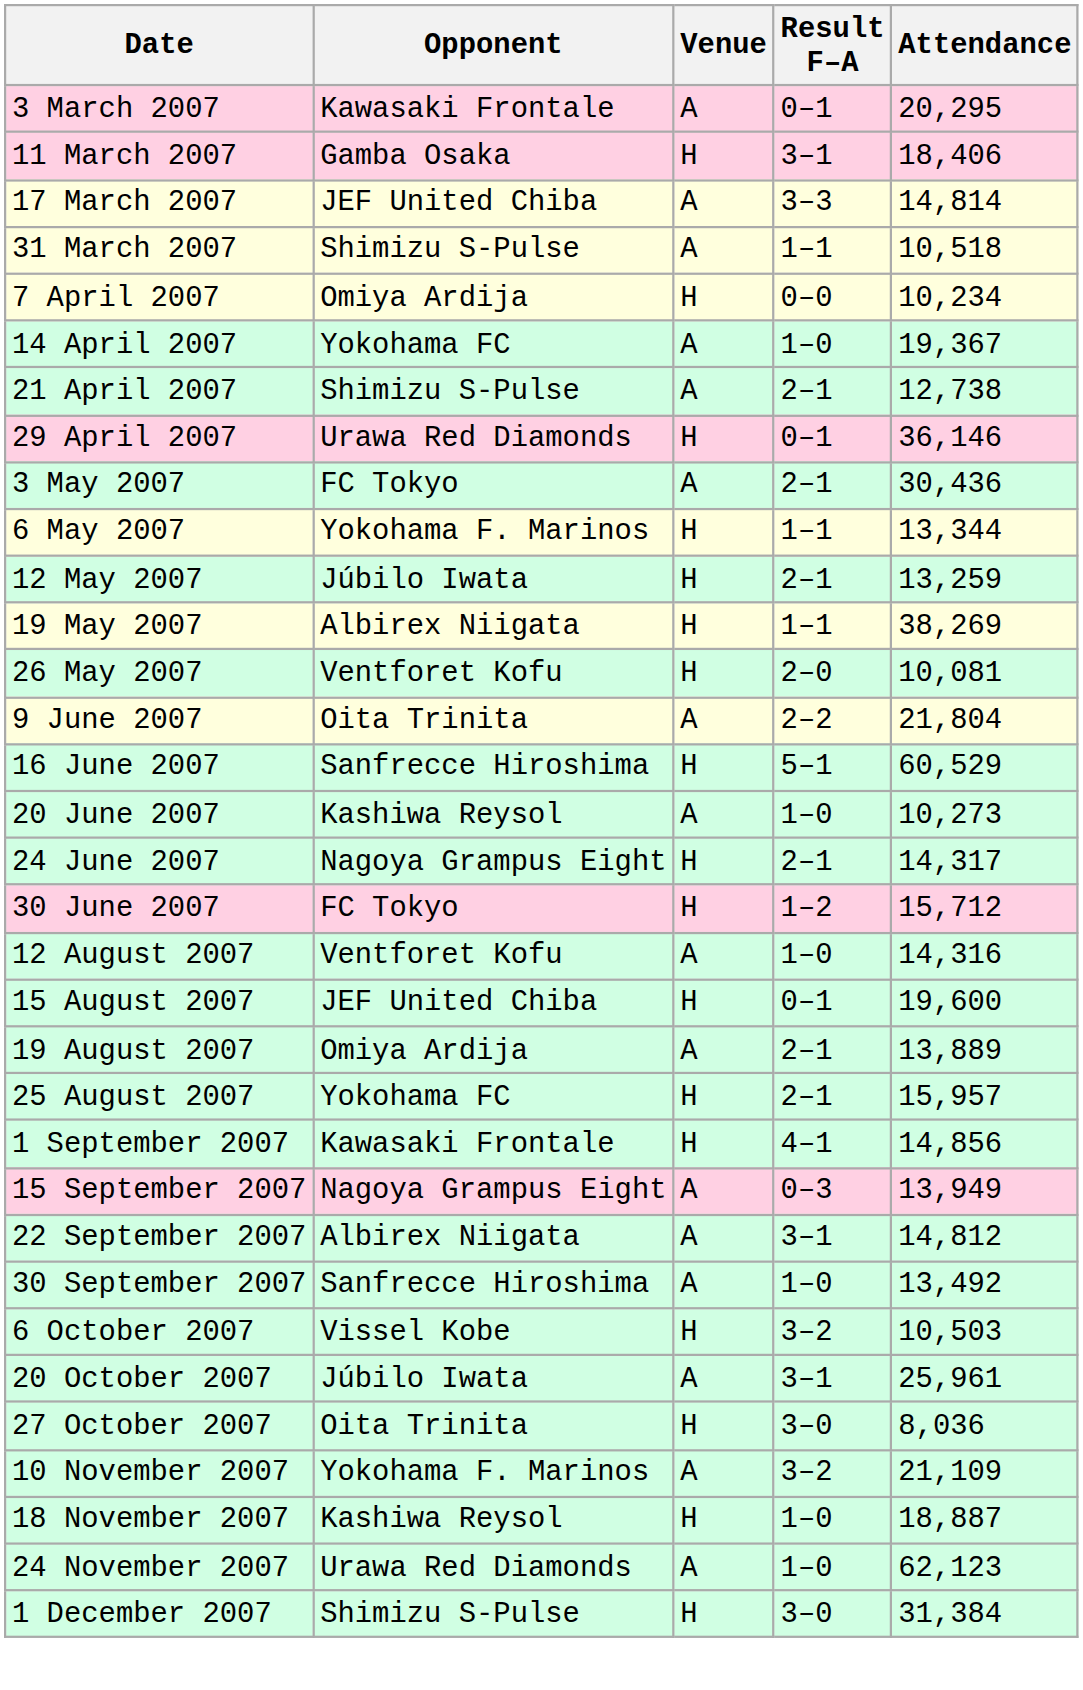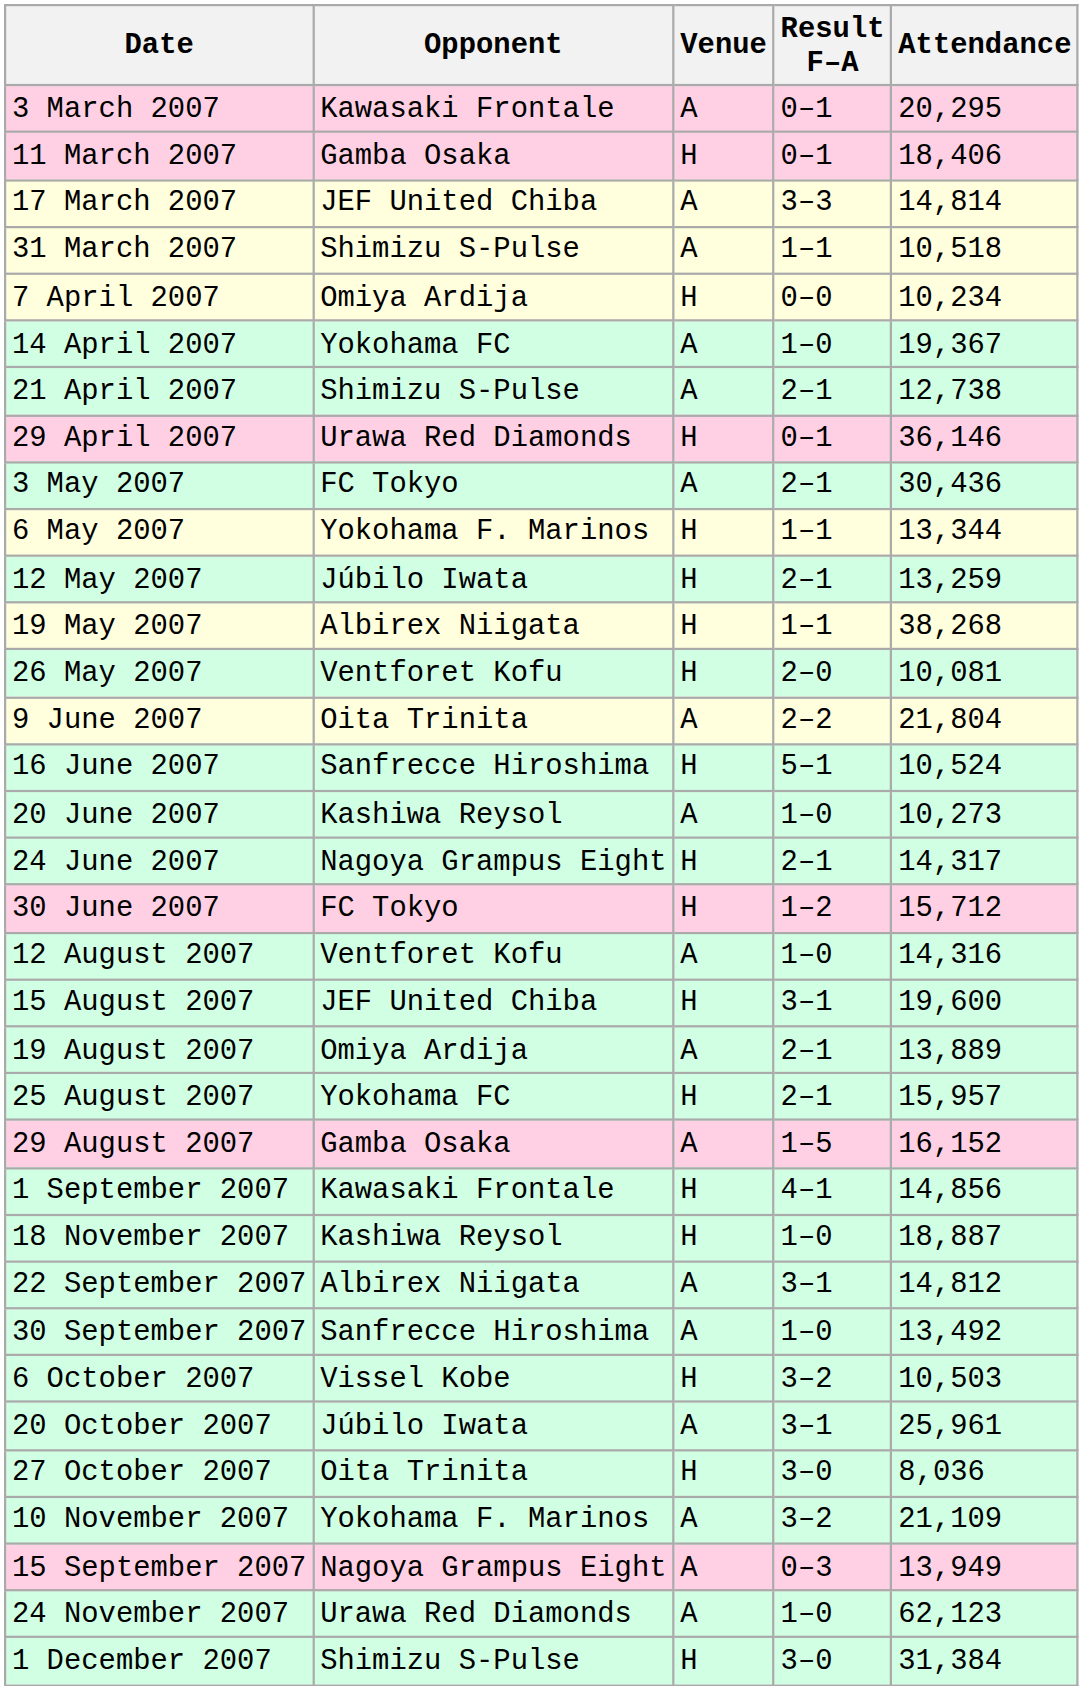(807, 156) 3–1 -> (807, 156) 0–1
(950, 626) 38,269 -> (950, 626) 38,268
(950, 767) 60,529 -> (950, 767) 10,524
(807, 1003) 0–1 -> (807, 1003) 3–1
+ row: (133, 1144)
rows swapped: (159, 1191) <-> (151, 1520)
